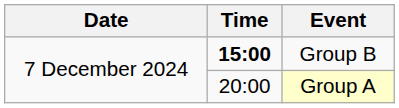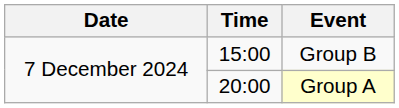(245, 53) bold -> (245, 53) normal
